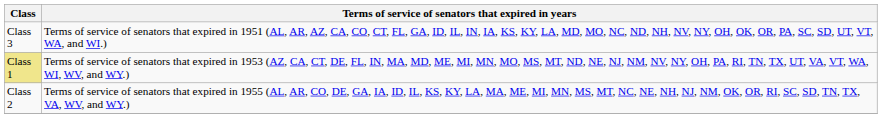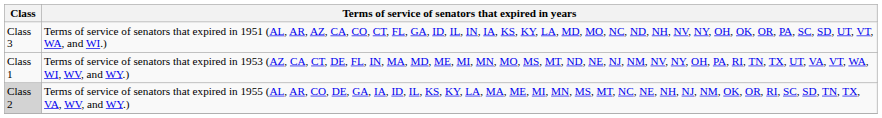(19, 67) khaki background -> (19, 67) no background
(19, 98) no background -> (19, 98) lightgrey background
